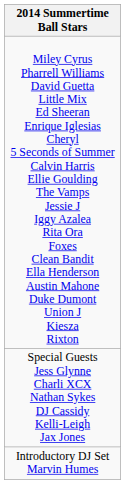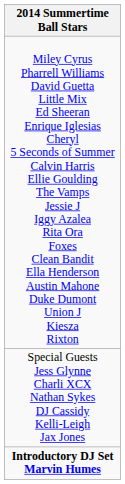(63, 463) normal -> (63, 463) bold
